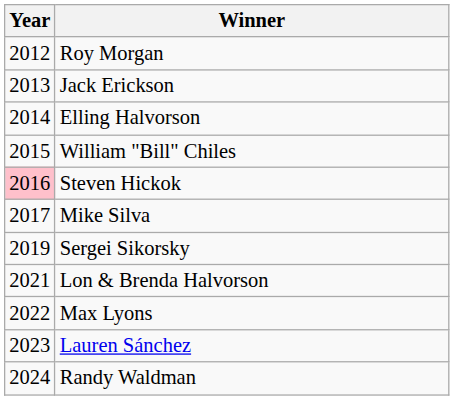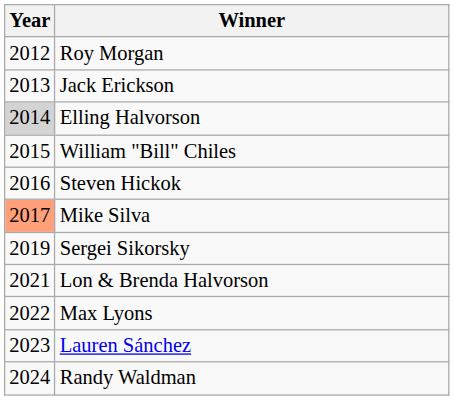(30, 118) no background -> (30, 118) lightgrey background
(30, 183) pink background -> (30, 183) no background
(30, 215) no background -> (30, 215) lightsalmon background
